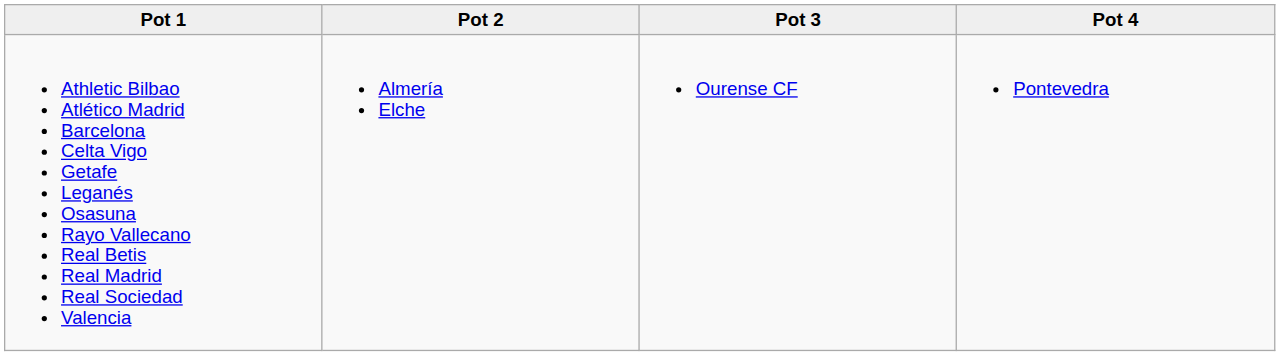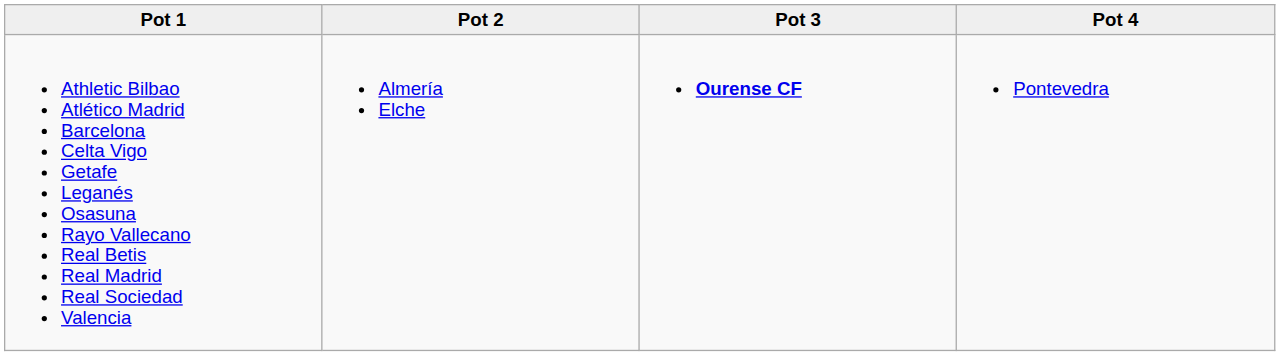(798, 89) normal -> (798, 89) bold
